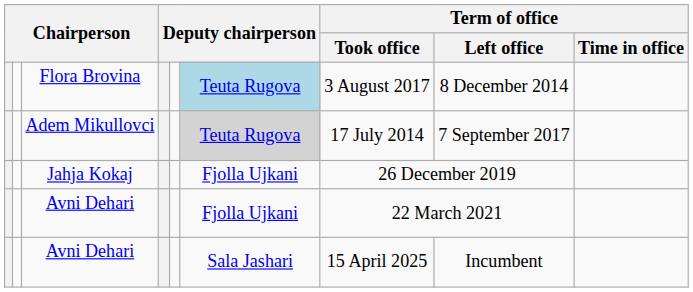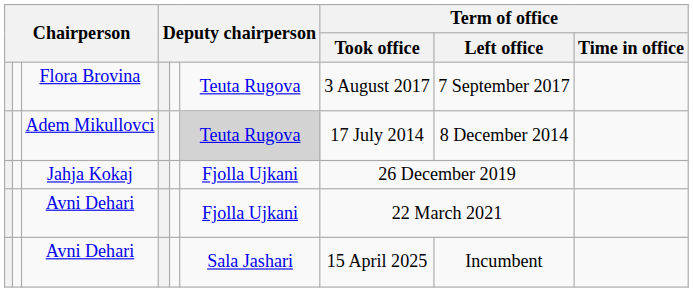(250, 86) lightblue background -> (250, 86) no background
(504, 86) 8 December 2014 -> (504, 86) 7 September 2017
(504, 135) 7 September 2017 -> (504, 135) 8 December 2014
